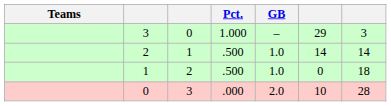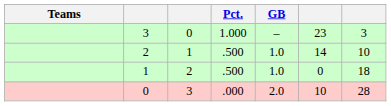(320, 33) 29 -> (320, 33) 23
(364, 52) 14 -> (364, 52) 10
